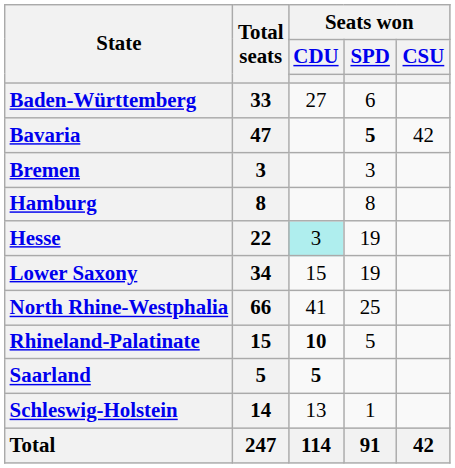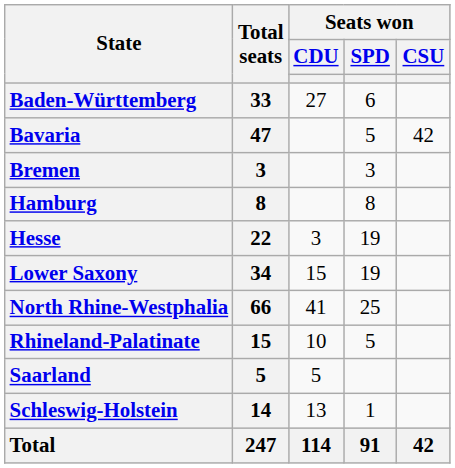(370, 135) bold -> (370, 135) normal
(316, 238) paleturquoise background -> (316, 238) no background
(316, 341) bold -> (316, 341) normal
(316, 376) bold -> (316, 376) normal
